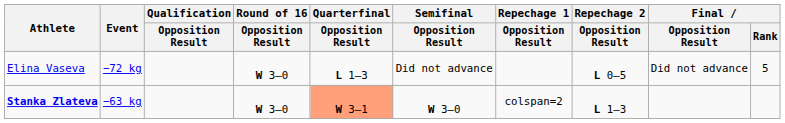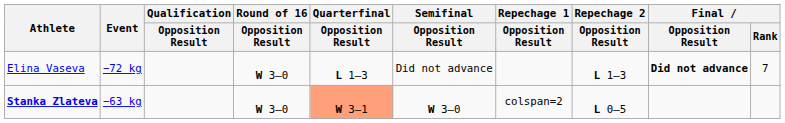(610, 76) L 0–5 -> (610, 76) L 1–3
(699, 68) normal -> (699, 68) bold
(765, 68) 5 -> (765, 68) 7
(610, 109) L 1–3 -> (610, 109) L 0–5
